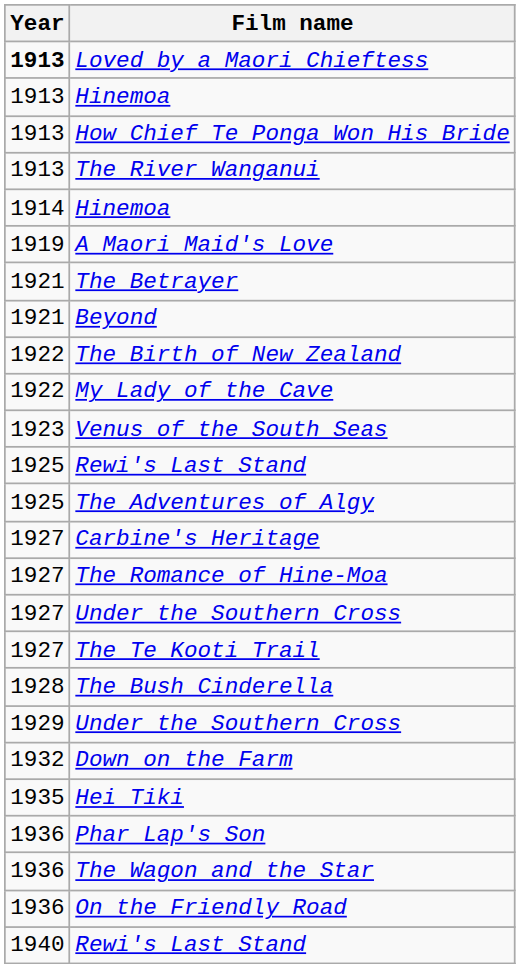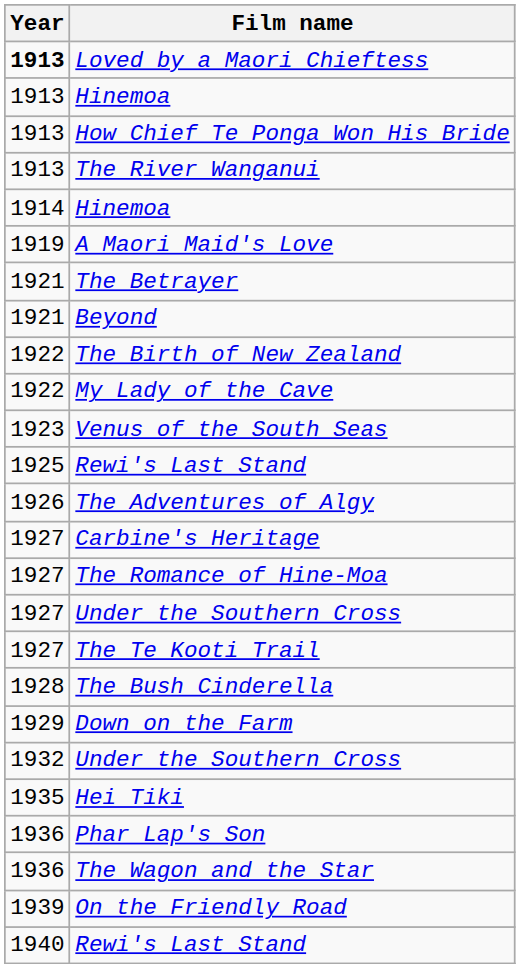(37, 503) 1925 -> (37, 503) 1926
(238, 724) Under the Southern Cross -> (184, 724) Down on the Farm
(184, 761) Down on the Farm -> (238, 761) Under the Southern Cross
(37, 908) 1936 -> (37, 908) 1939
